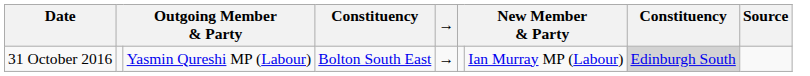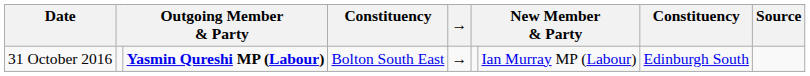(219, 58) normal -> (225, 58) bold
(683, 58) lightgrey background -> (696, 58) no background
